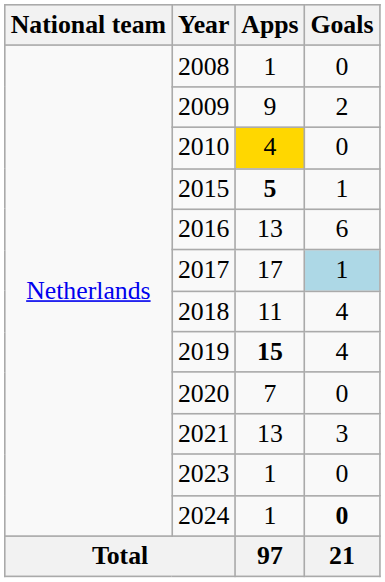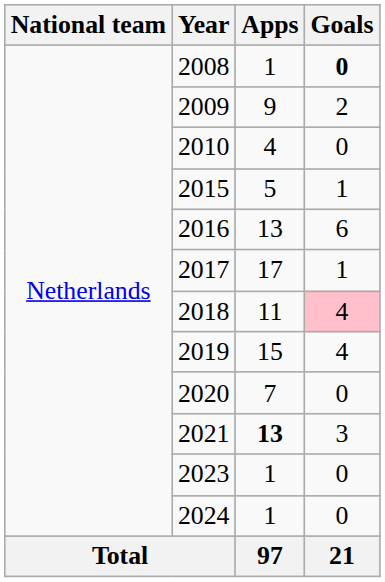(342, 65) normal -> (342, 65) bold
(270, 147) gold background -> (270, 147) no background
(270, 188) bold -> (270, 188) normal
(342, 270) lightblue background -> (342, 270) no background
(342, 310) no background -> (342, 310) pink background
(270, 351) bold -> (270, 351) normal
(270, 433) normal -> (270, 433) bold
(342, 515) bold -> (342, 515) normal
